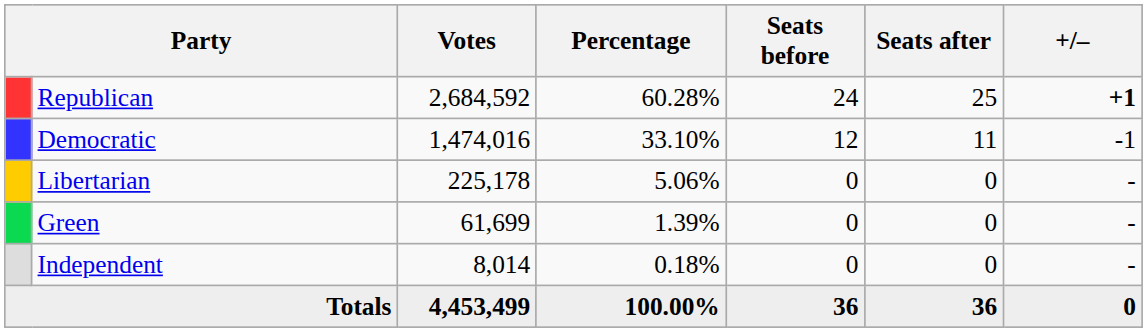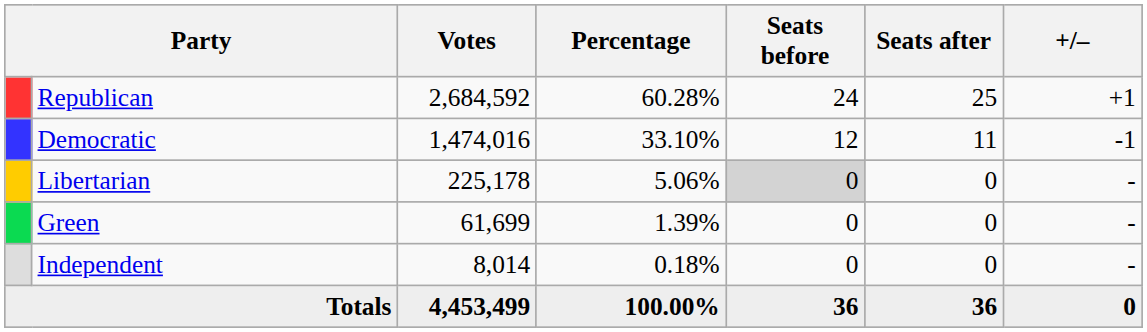(1122, 97) bold -> (1122, 97) normal
(852, 181) no background -> (852, 181) lightgrey background
